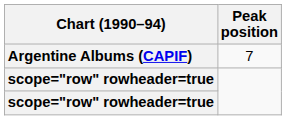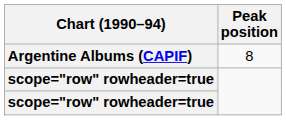(249, 56) 7 -> (249, 56) 8
